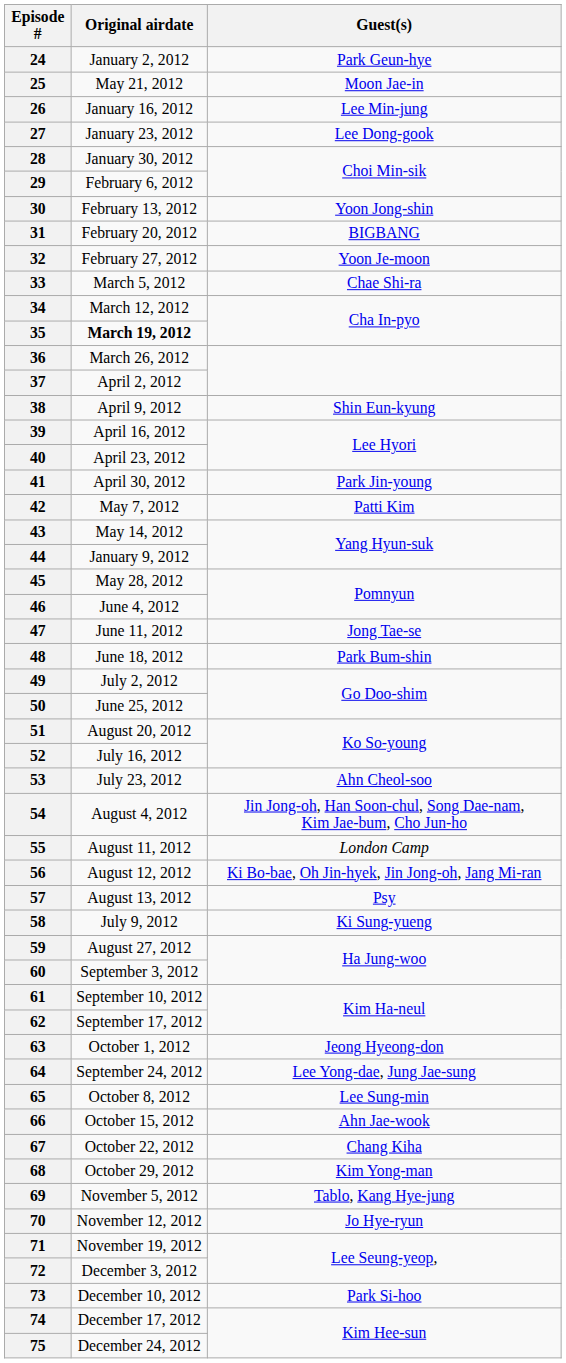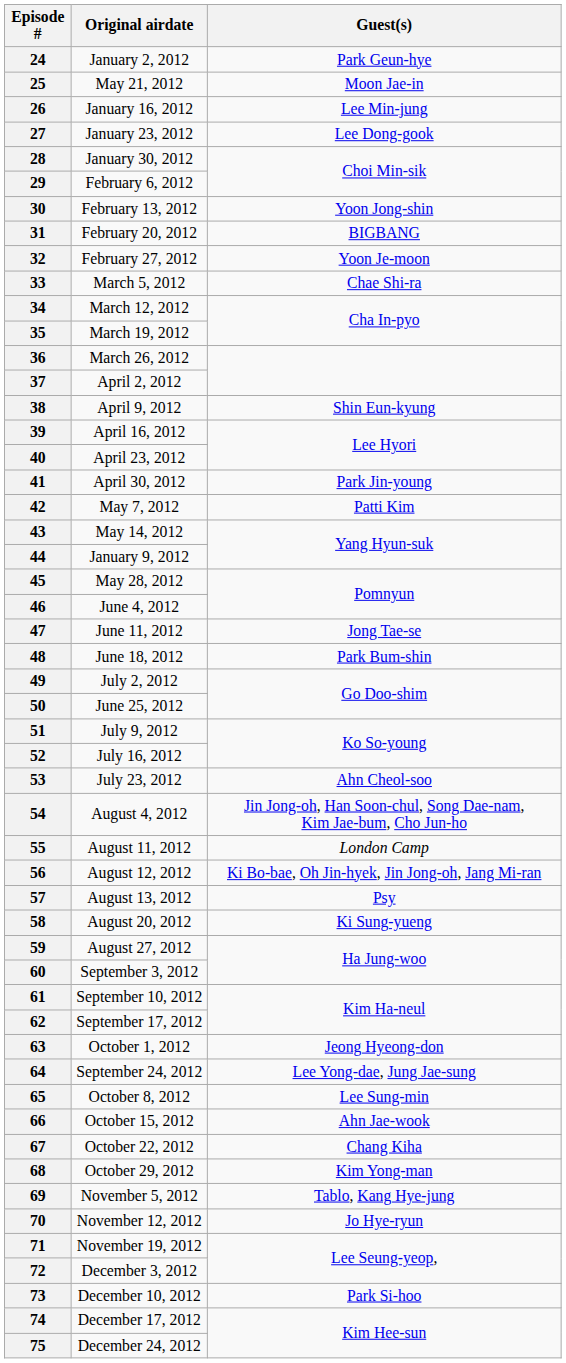(139, 332) bold -> (139, 332) normal
(139, 730) August 20, 2012 -> (139, 730) July 9, 2012
(139, 922) July 9, 2012 -> (139, 922) August 20, 2012
